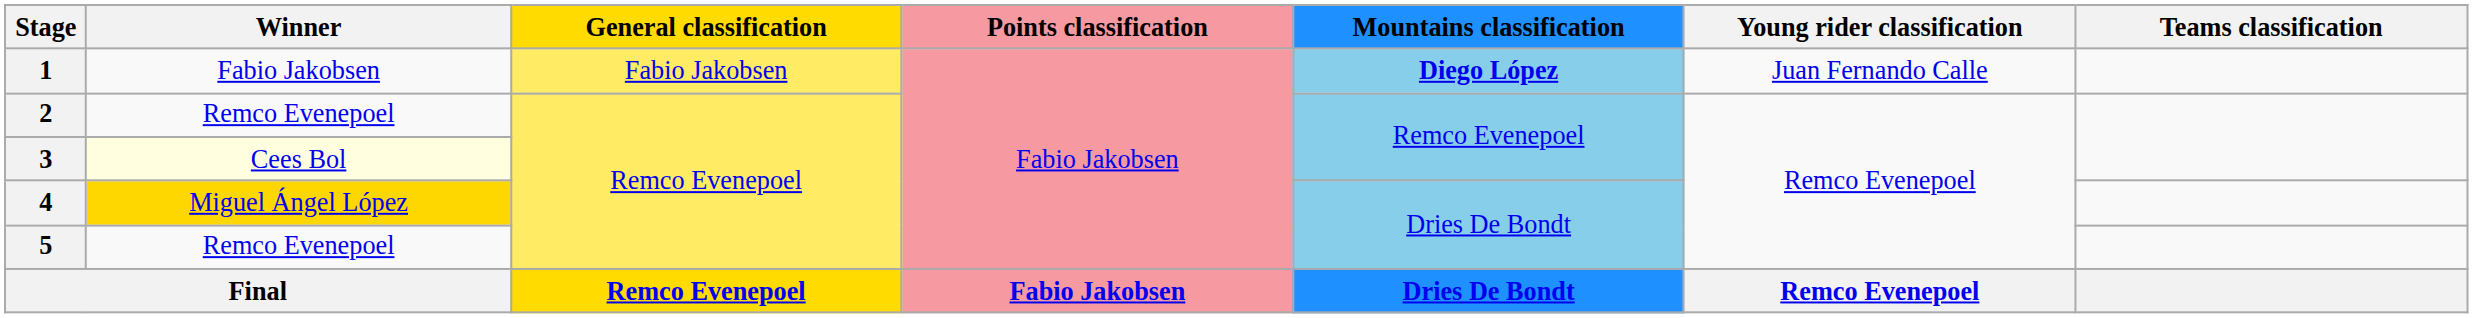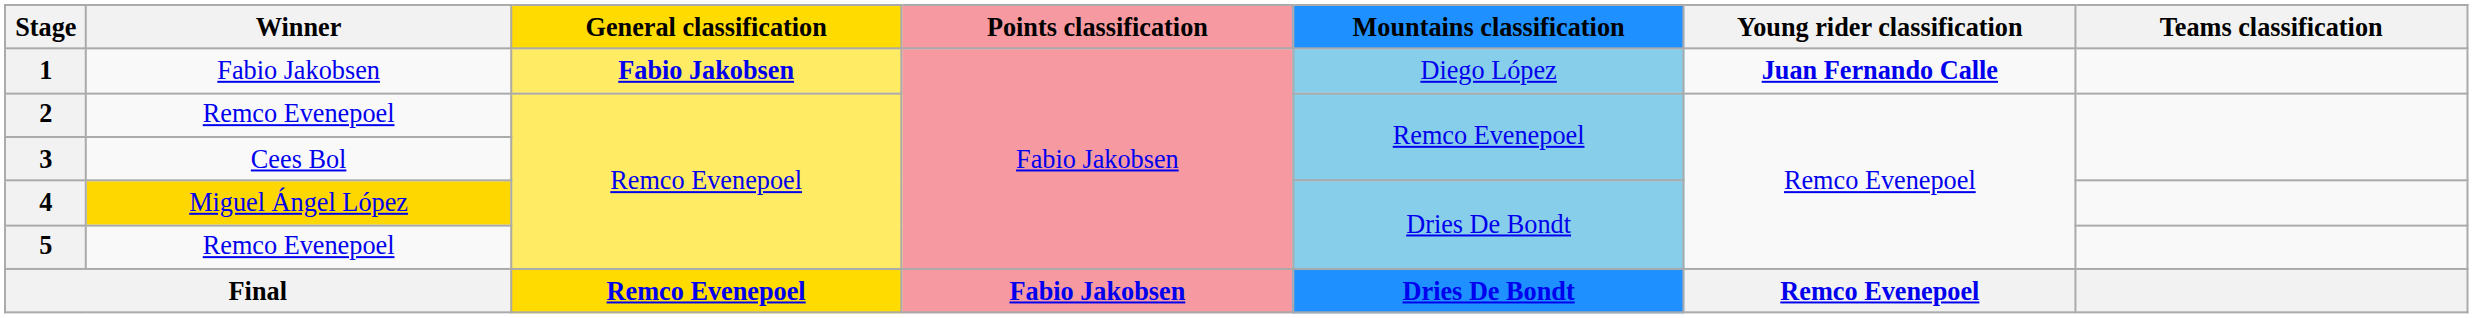(706, 70) normal -> (706, 70) bold
(1489, 70) bold -> (1489, 70) normal
(1880, 70) normal -> (1880, 70) bold
(299, 158) lightyellow background -> (299, 158) no background
